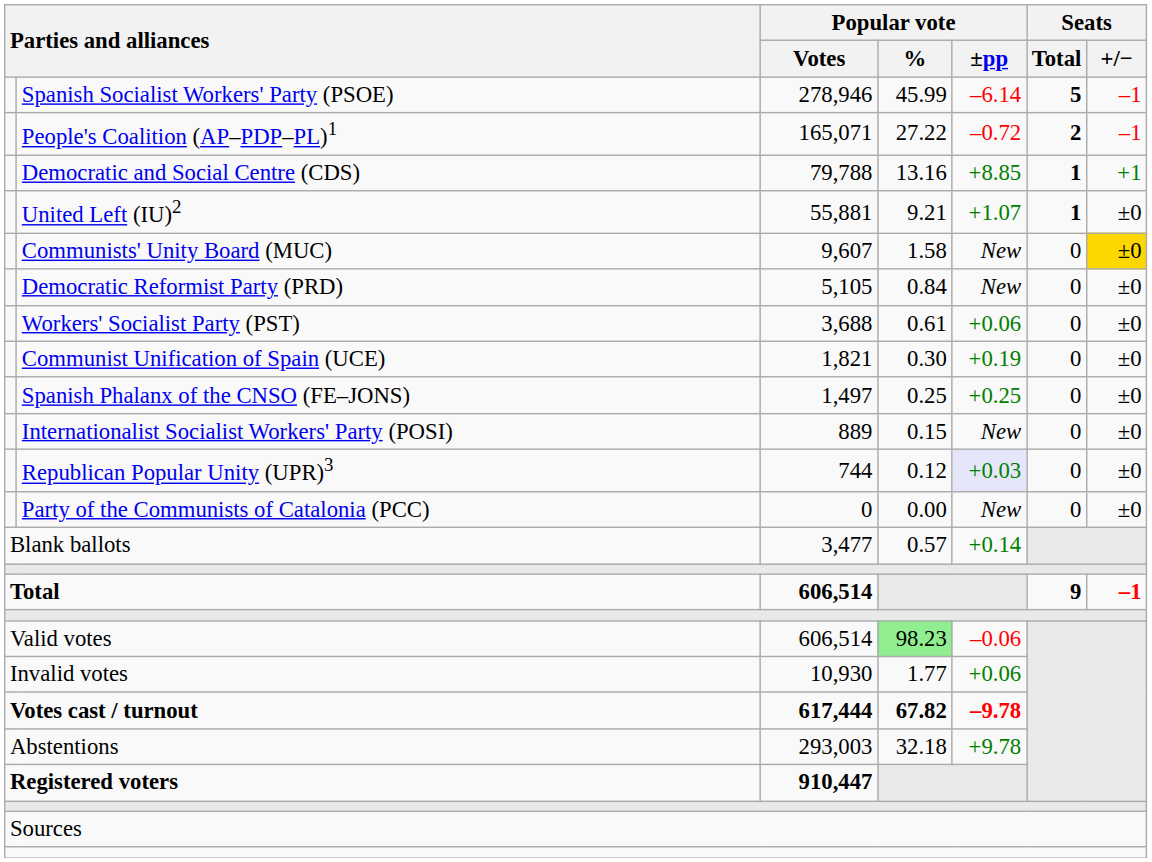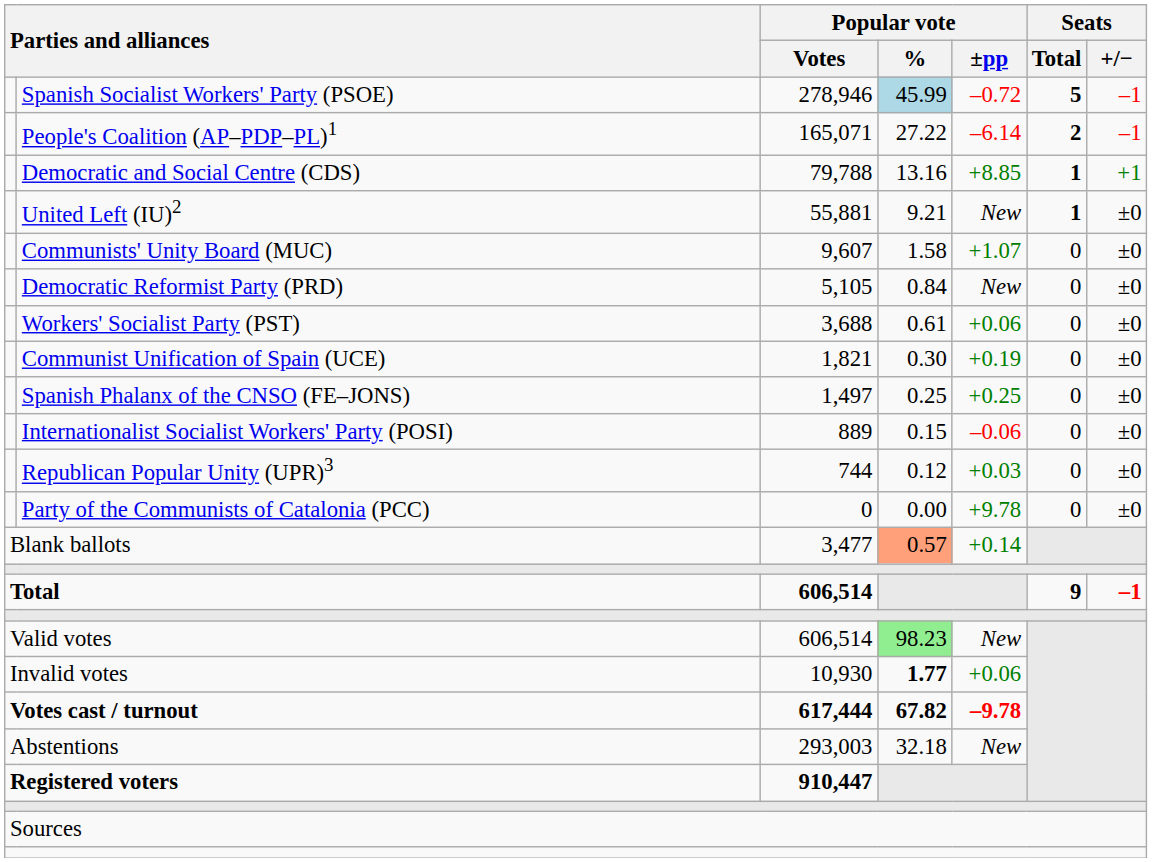(921, 94) no background -> (921, 94) lightblue background
(996, 94) –6.14 -> (996, 94) –0.72
(996, 133) –0.72 -> (996, 133) –6.14
(995, 211) +1.07 -> (1001, 211) New
(1001, 251) New -> (995, 251) +1.07
(1130, 251) gold background -> (1130, 251) no background
(1001, 431) New -> (996, 431) –0.06
(995, 470) lavender background -> (995, 470) no background
(1001, 509) New -> (995, 509) +9.78
(927, 545) no background -> (927, 545) lightsalmon background
(996, 638) –0.06 -> (1001, 638) New
(927, 674) normal -> (927, 674) bold
(995, 746) +9.78 -> (1001, 746) New
